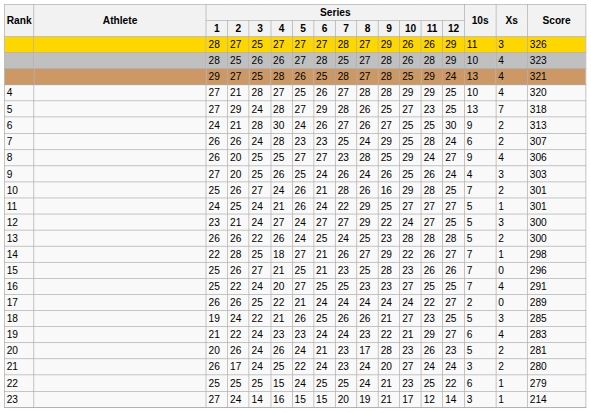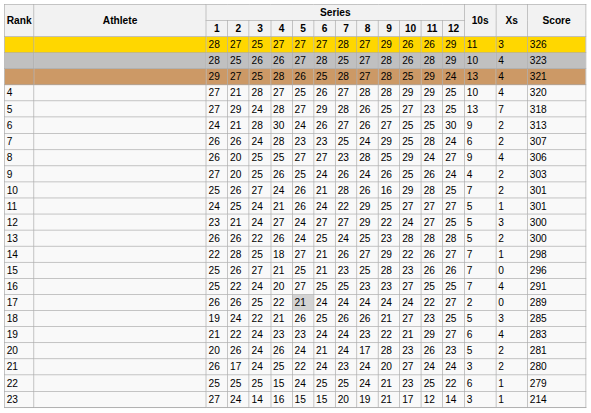(501, 174) 3 -> (501, 174) 2
(300, 303) no background -> (300, 303) lightgrey background
(343, 351) 23 -> (343, 351) 24
